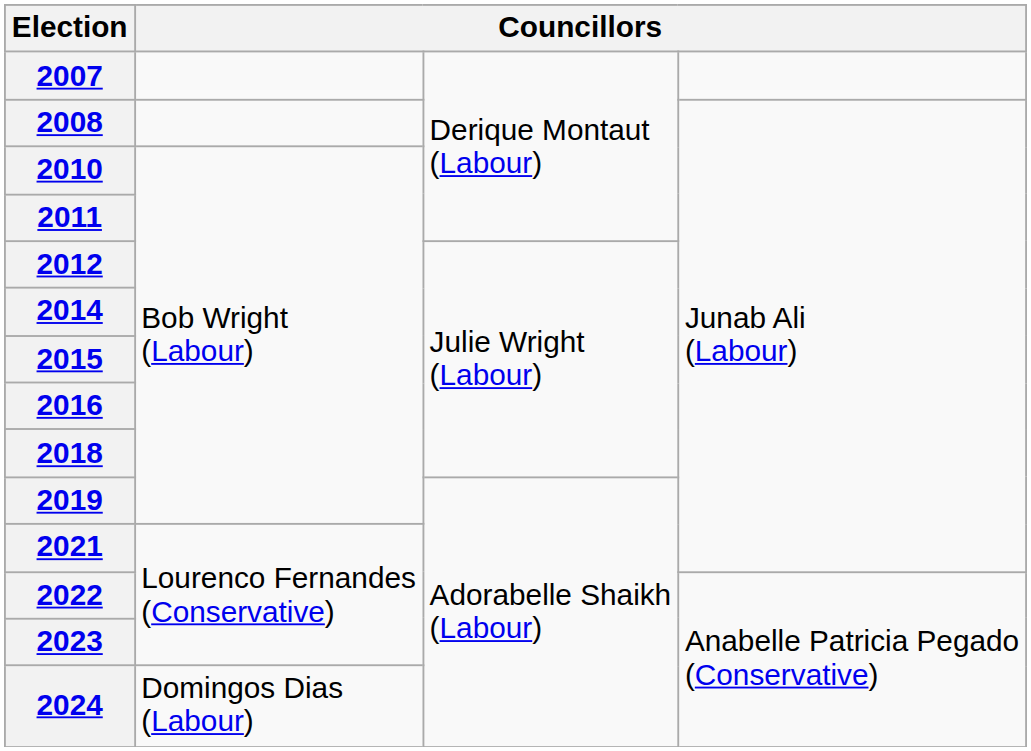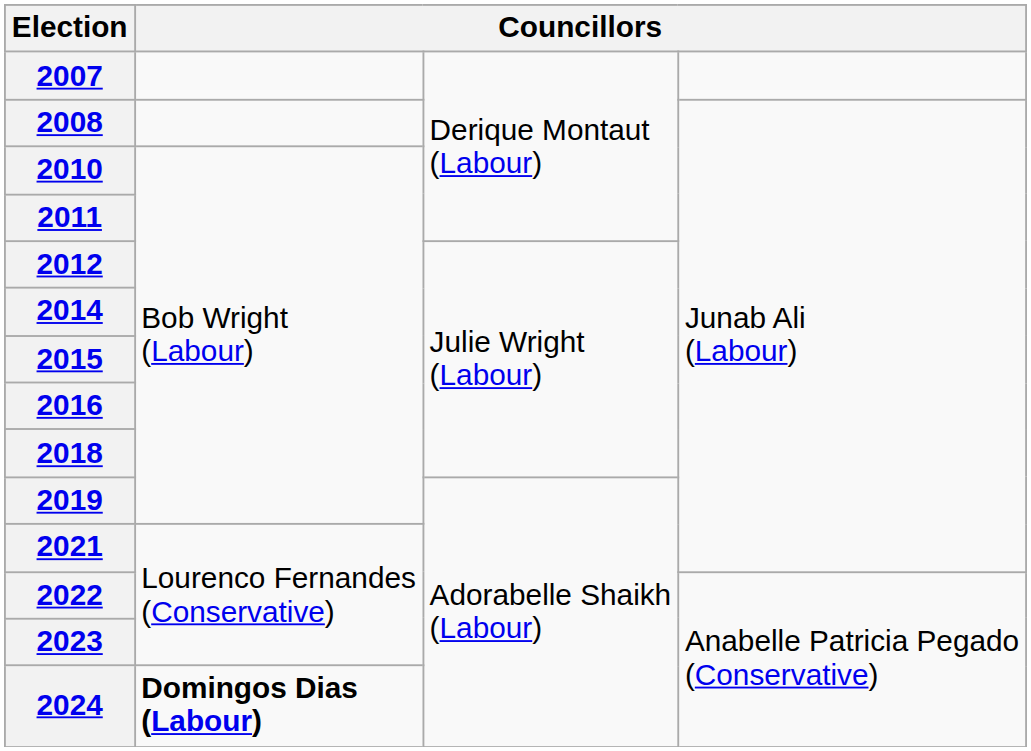(242, 705) normal -> (250, 705) bold
